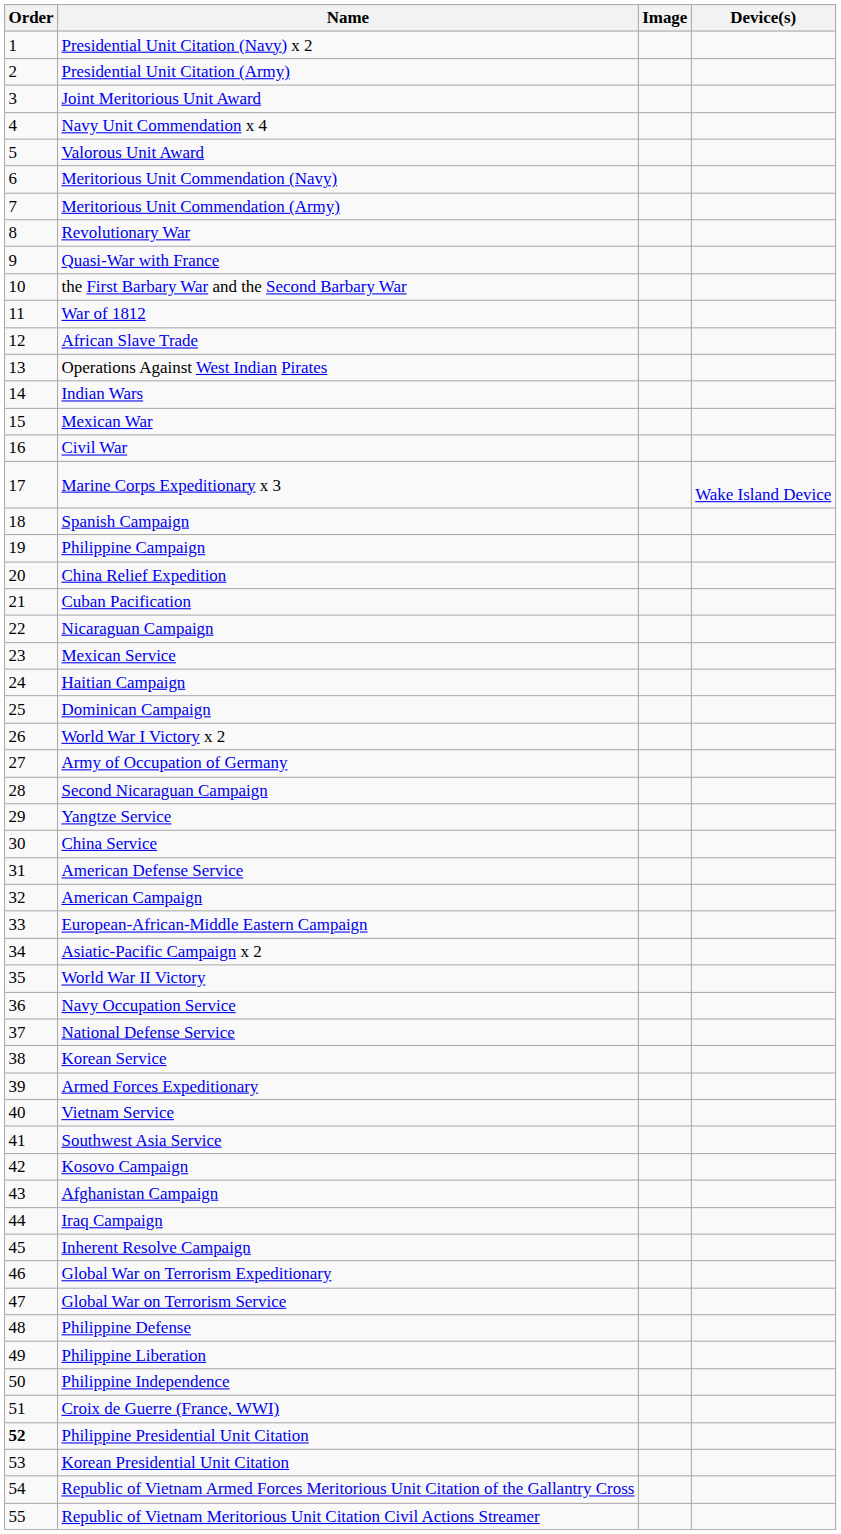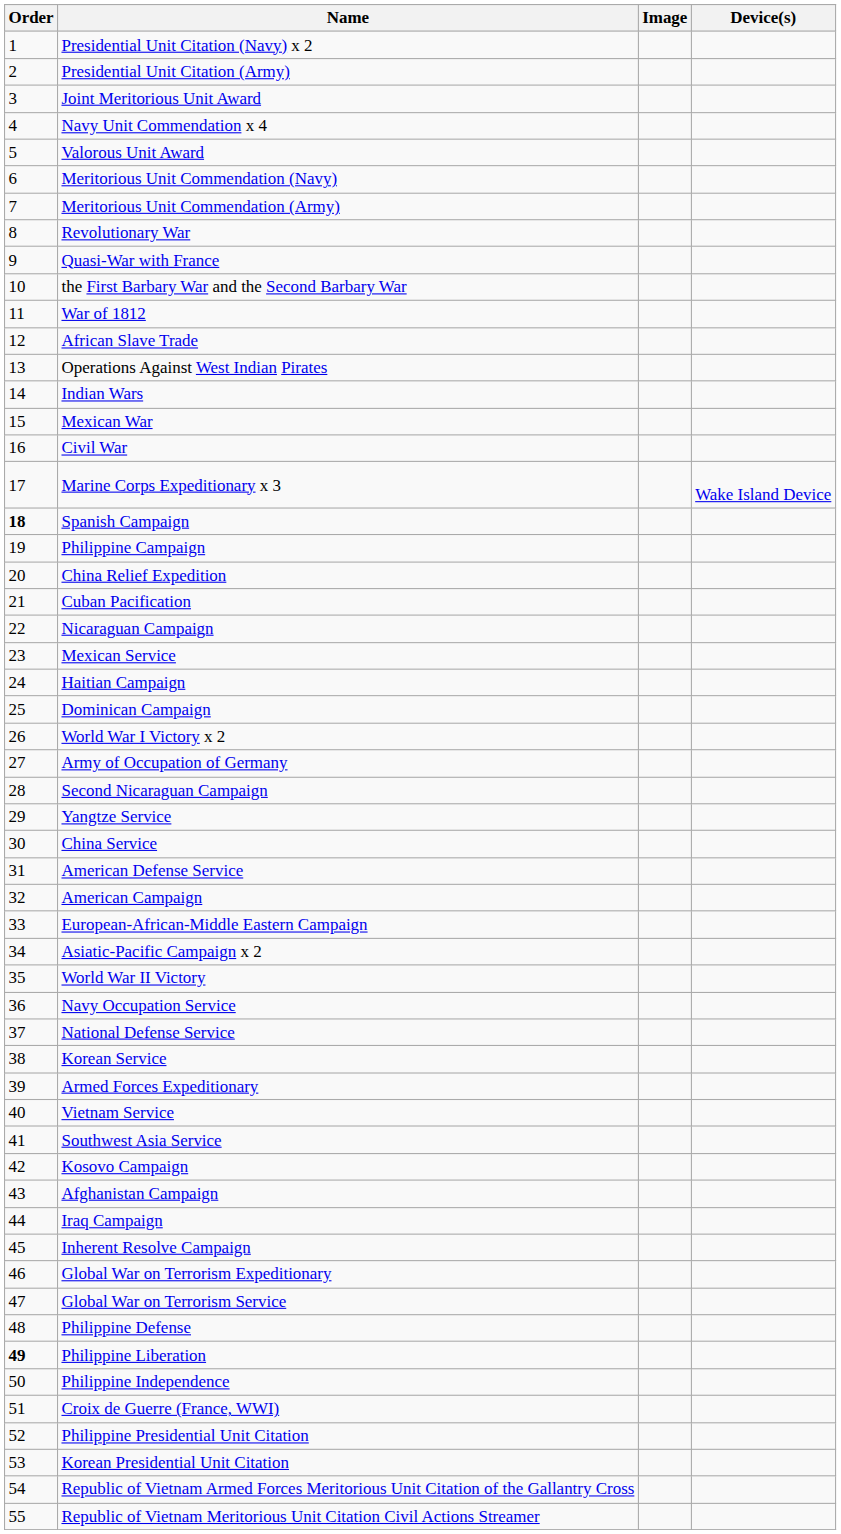(17, 521) normal -> (17, 521) bold
(17, 1355) normal -> (17, 1355) bold
(17, 1435) bold -> (17, 1435) normal
